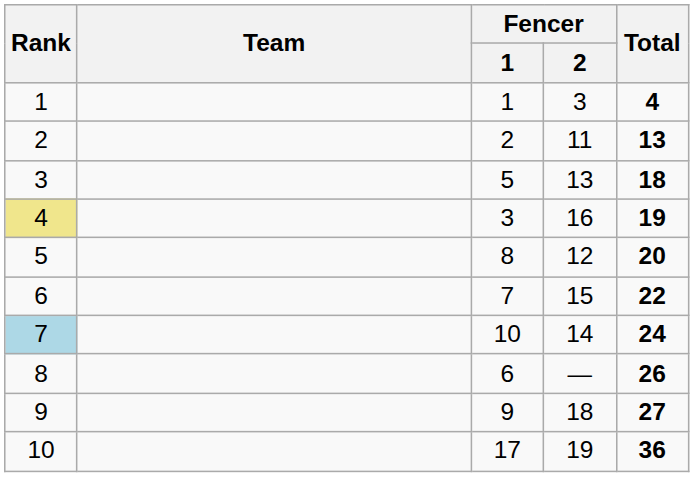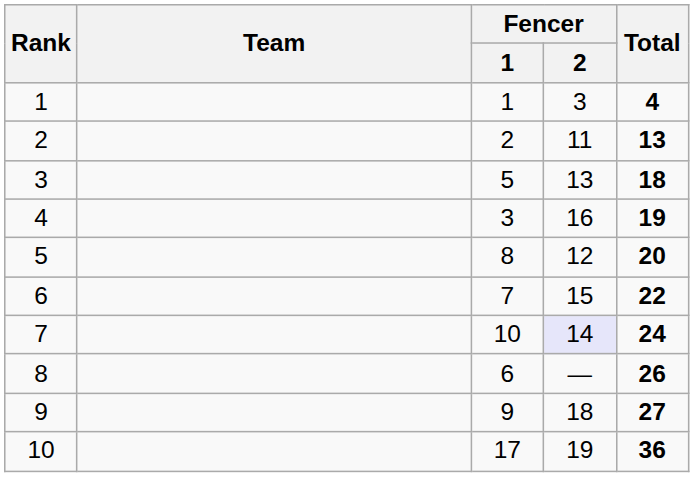(41, 218) khaki background -> (41, 218) no background
(41, 334) lightblue background -> (41, 334) no background
(580, 334) no background -> (580, 334) lavender background
